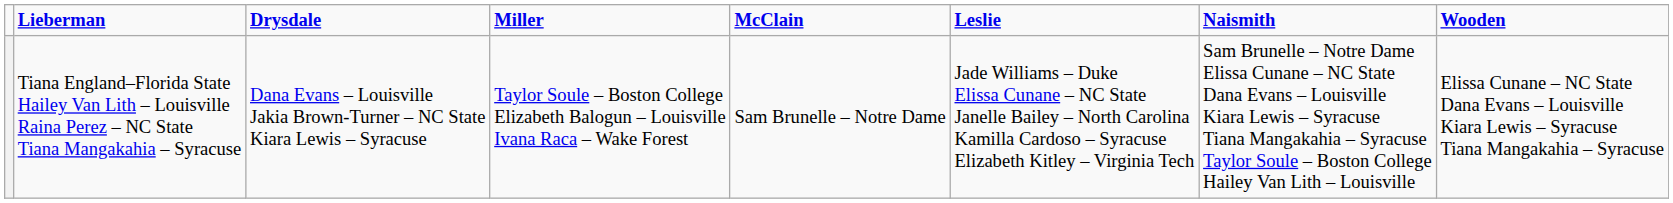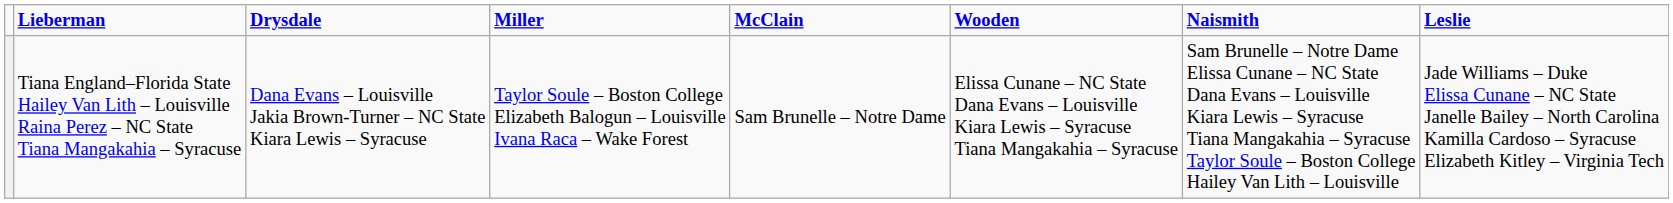columns swapped: (978, 20) <-> (1473, 20)
